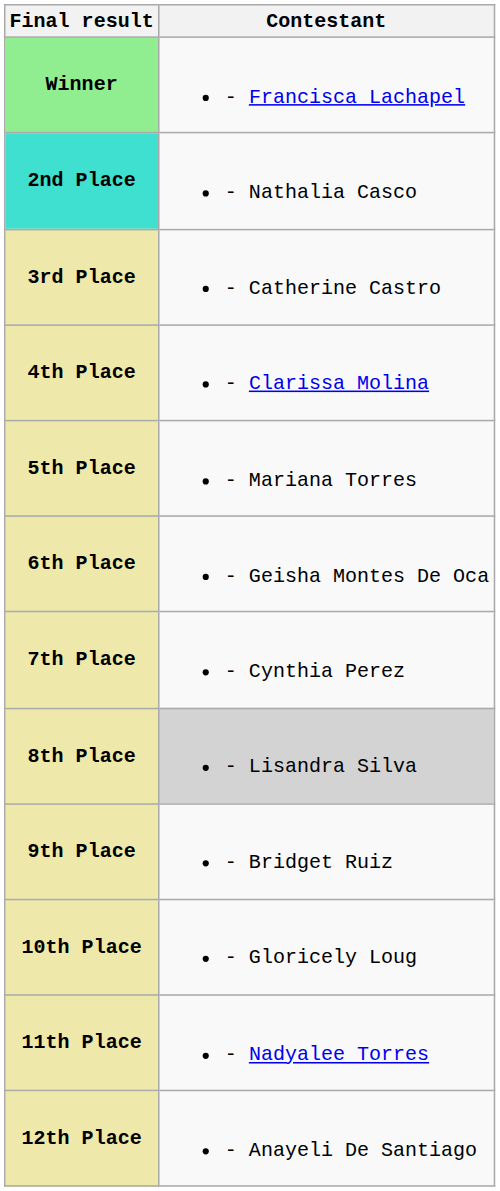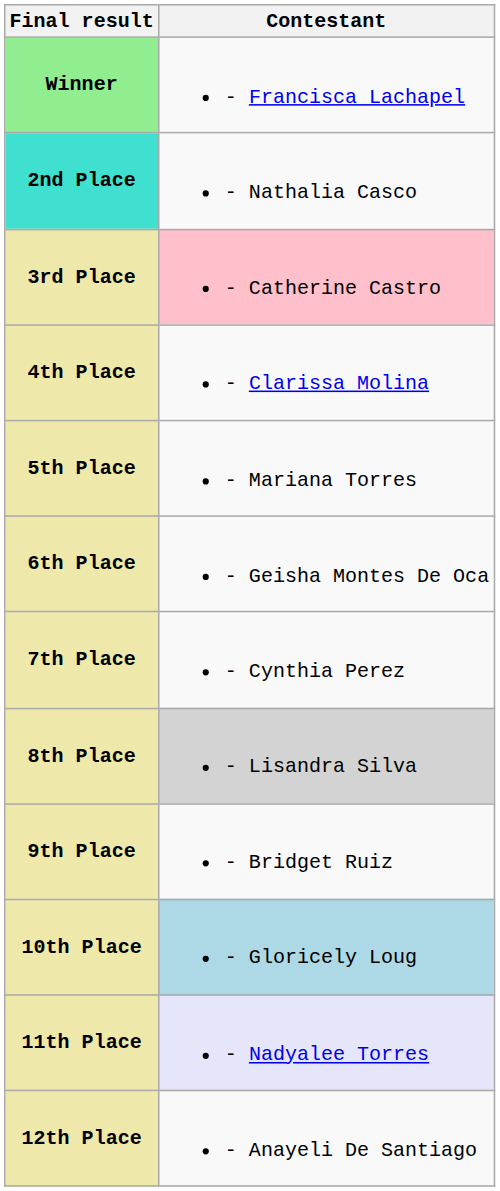(326, 288) no background -> (326, 288) pink background
(326, 959) no background -> (326, 959) lightblue background
(326, 1055) no background -> (326, 1055) lavender background
